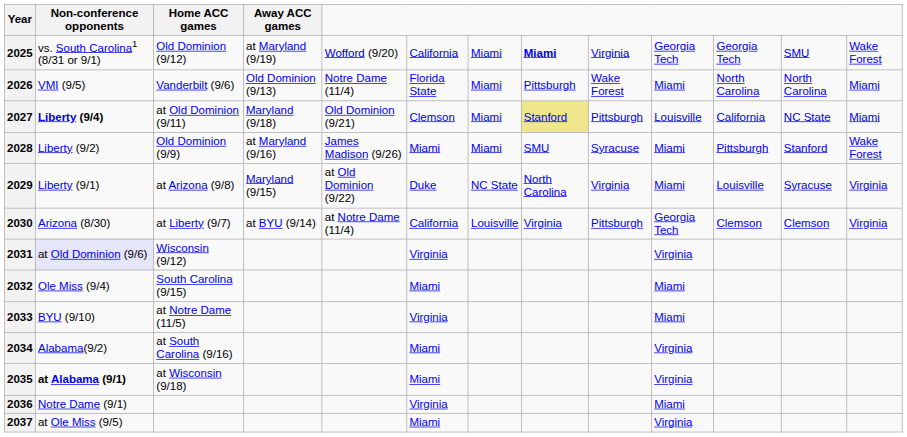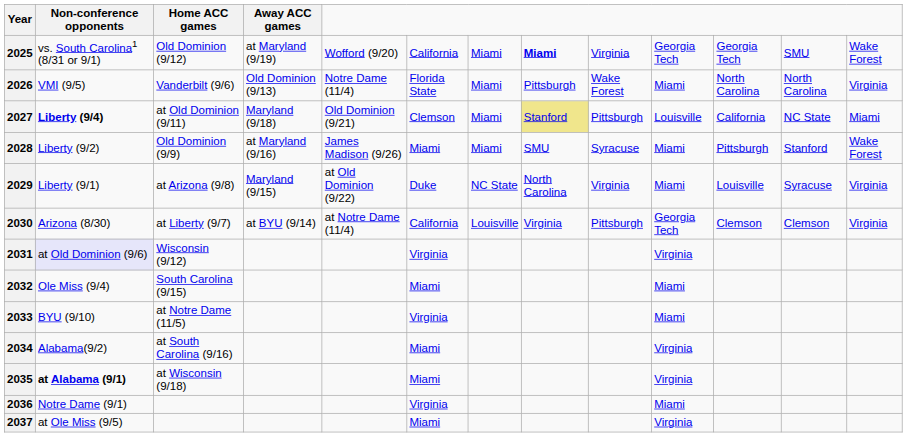(864, 85) Miami -> (868, 85) Virginia
